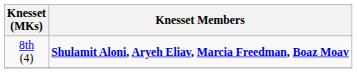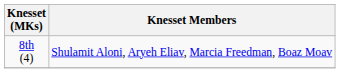(200, 51) bold -> (192, 51) normal
